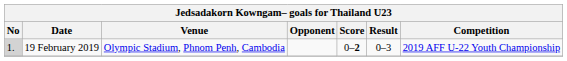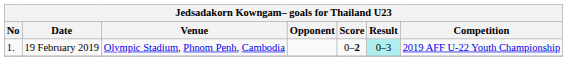(11, 47) lightgrey background -> (11, 47) no background
(383, 47) no background -> (383, 47) paleturquoise background
